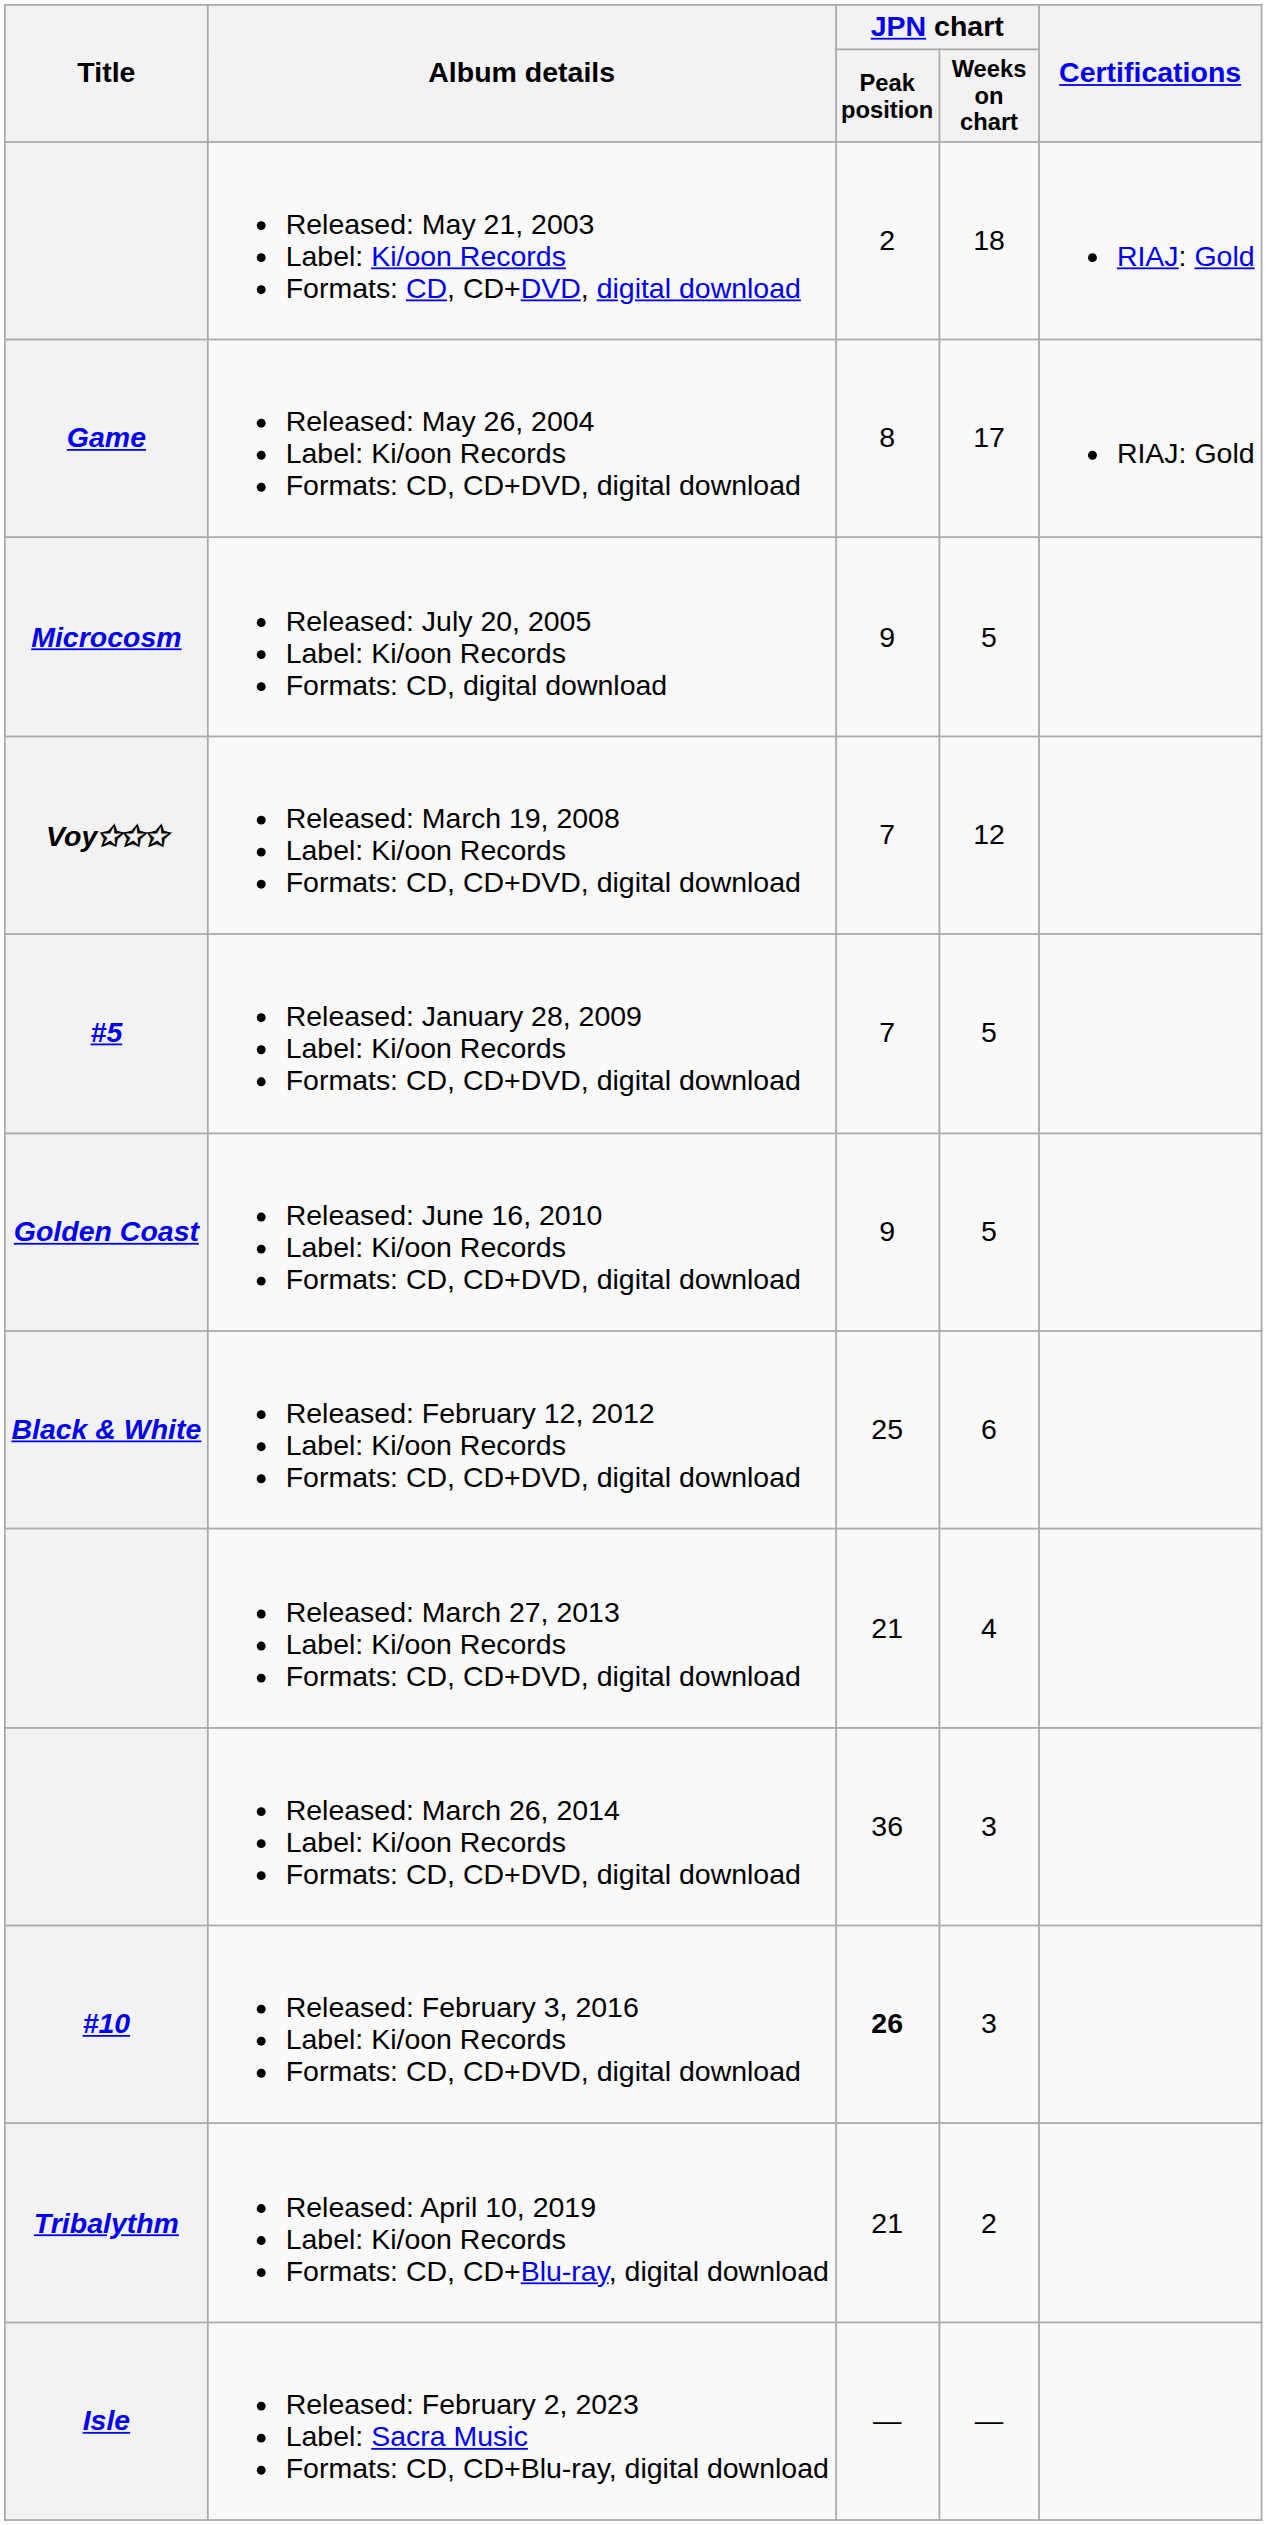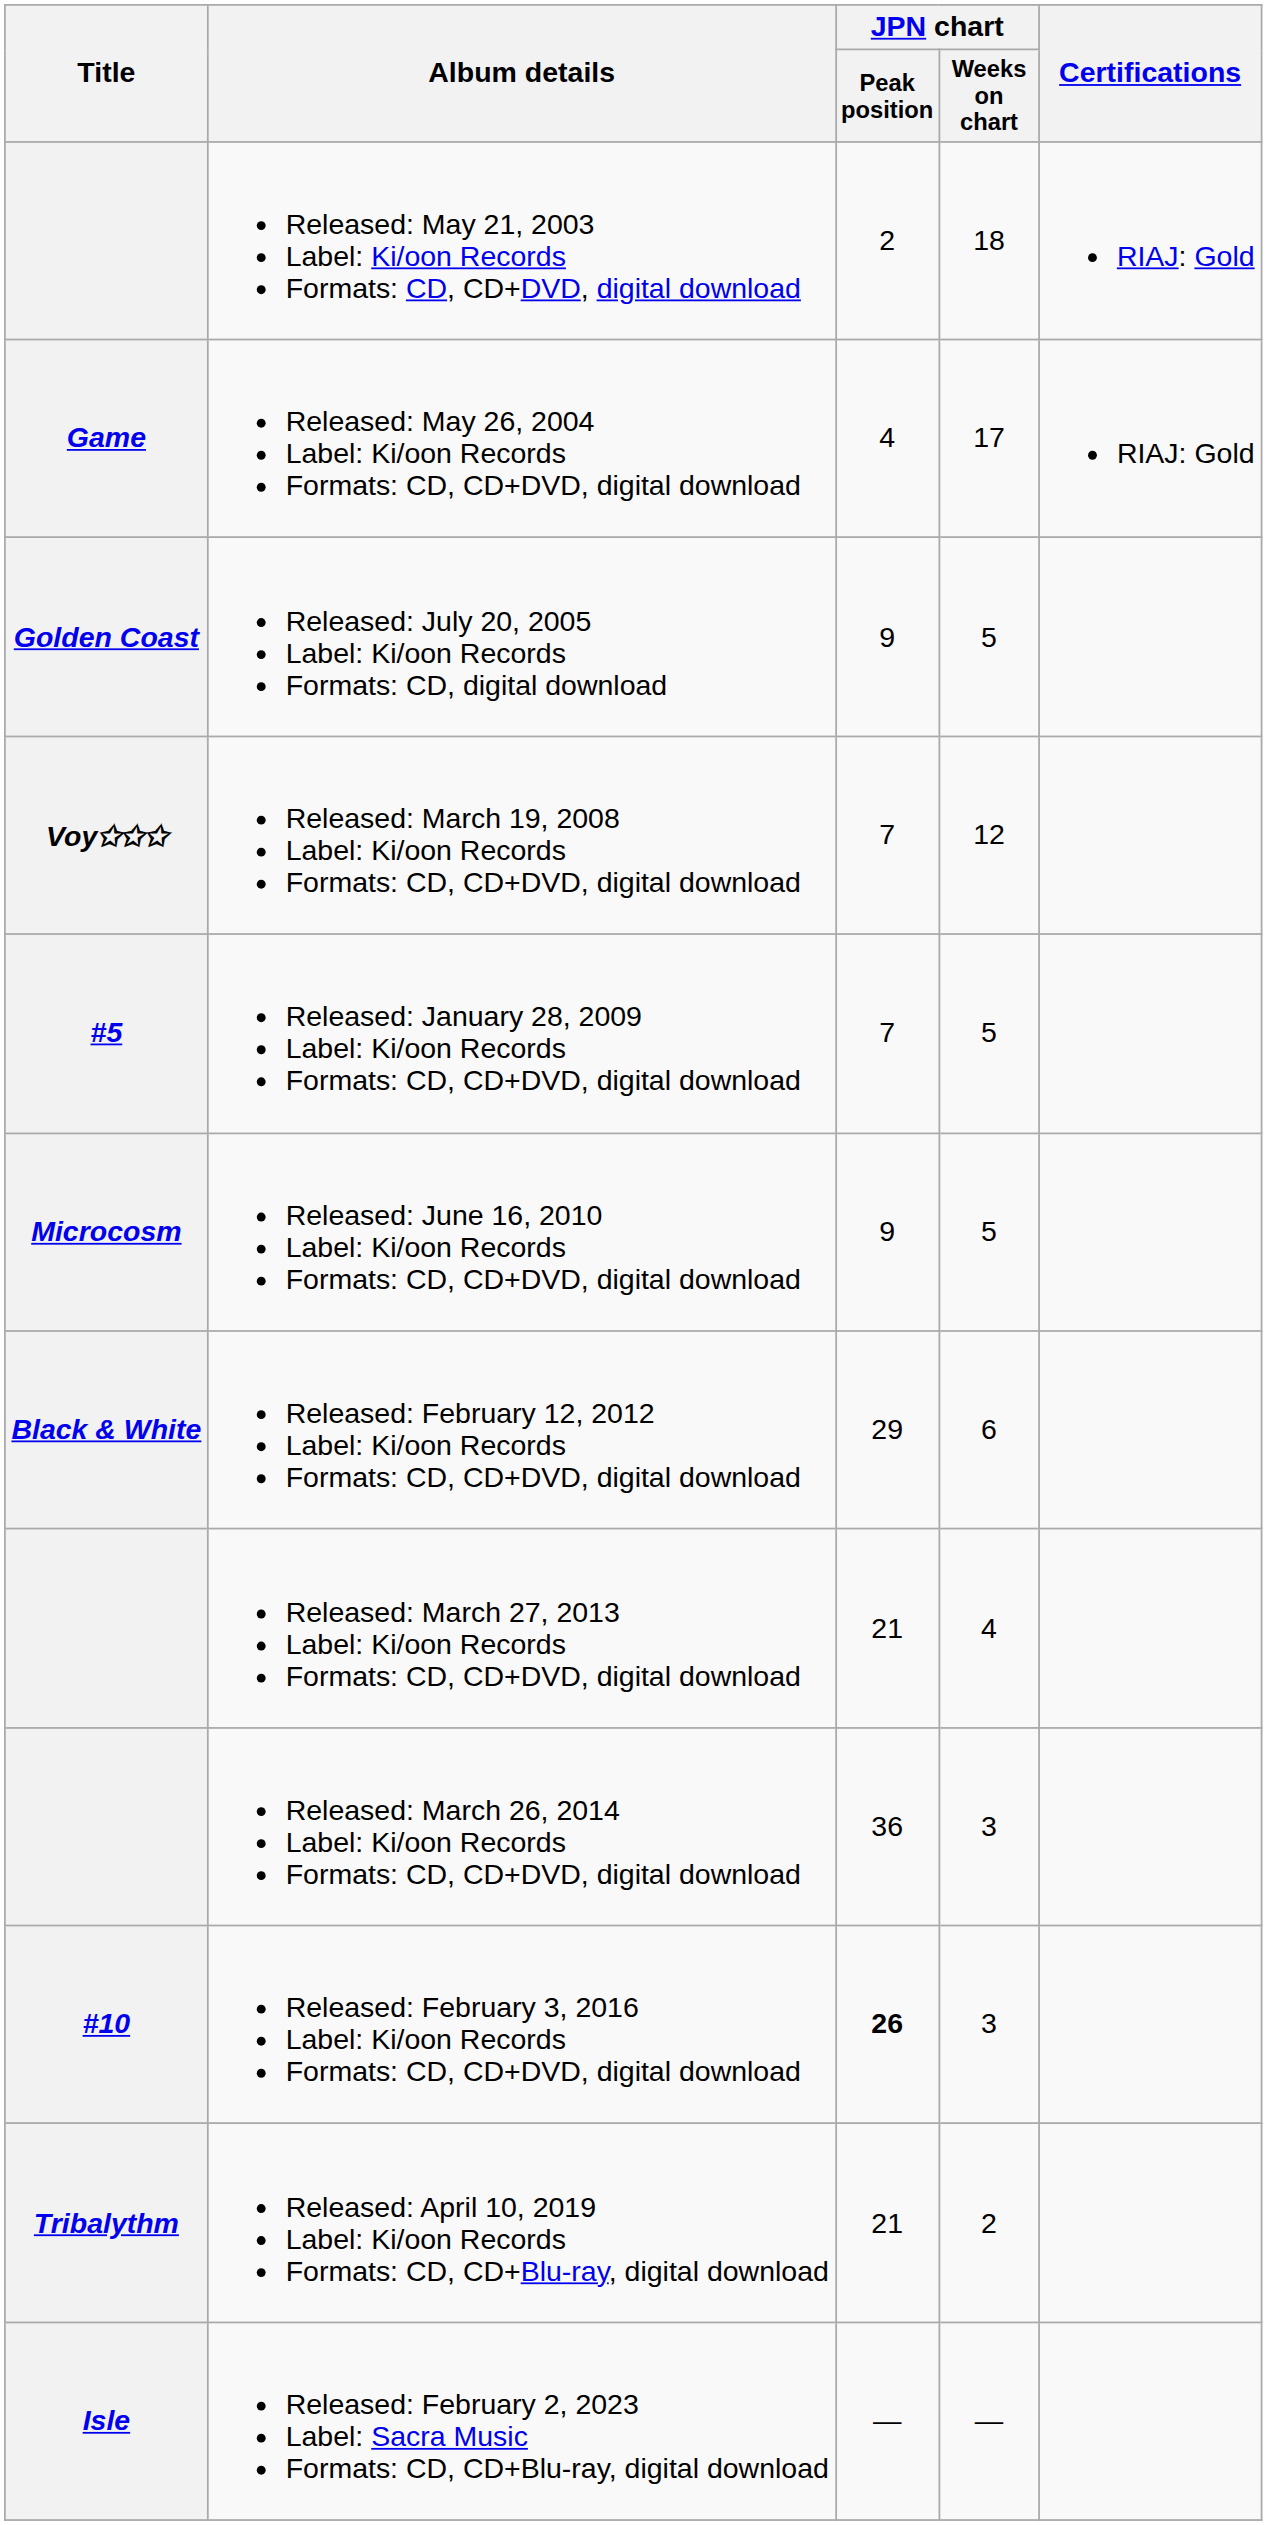(887, 438) 8 -> (887, 438) 4
(106, 636) Microcosm -> (106, 636) Golden Coast
(106, 1231) Golden Coast -> (106, 1231) Microcosm
(887, 1429) 25 -> (887, 1429) 29
